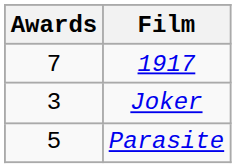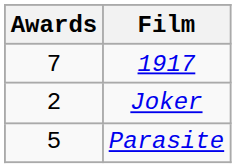(54, 103) 3 -> (54, 103) 2
